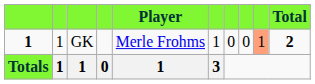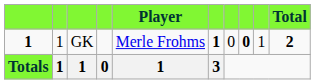(216, 41) normal -> (216, 41) bold
(246, 41) normal -> (246, 41) bold
(261, 41) lightsalmon background -> (261, 41) no background
